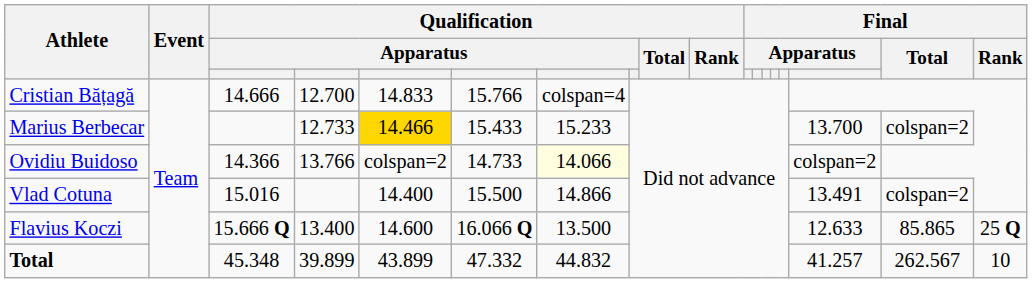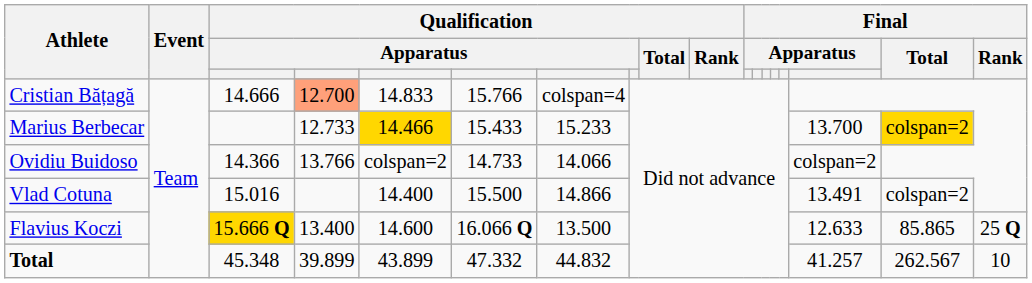(327, 95) no background -> (327, 95) lightsalmon background
(927, 128) no background -> (927, 128) gold background
(583, 161) lightyellow background -> (583, 161) no background
(252, 228) no background -> (252, 228) gold background
